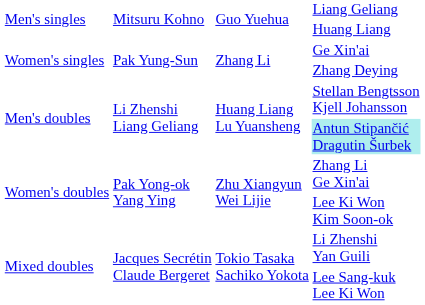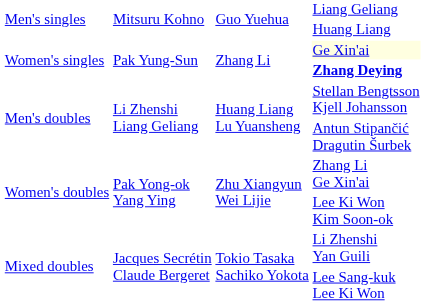(341, 50) no background -> (341, 50) lightyellow background
(355, 70) normal -> (357, 70) bold
(362, 136) paleturquoise background -> (362, 136) no background
